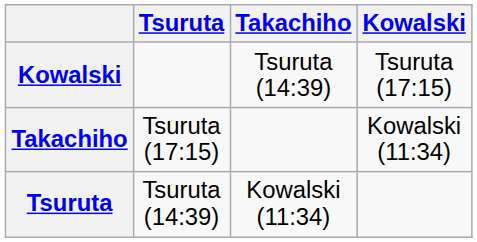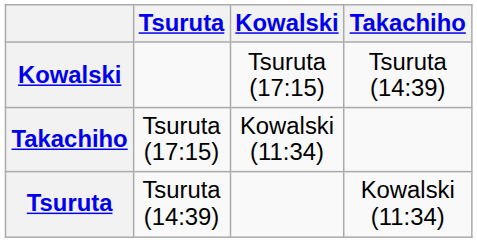columns swapped: (293, 23) <-> (414, 23)
